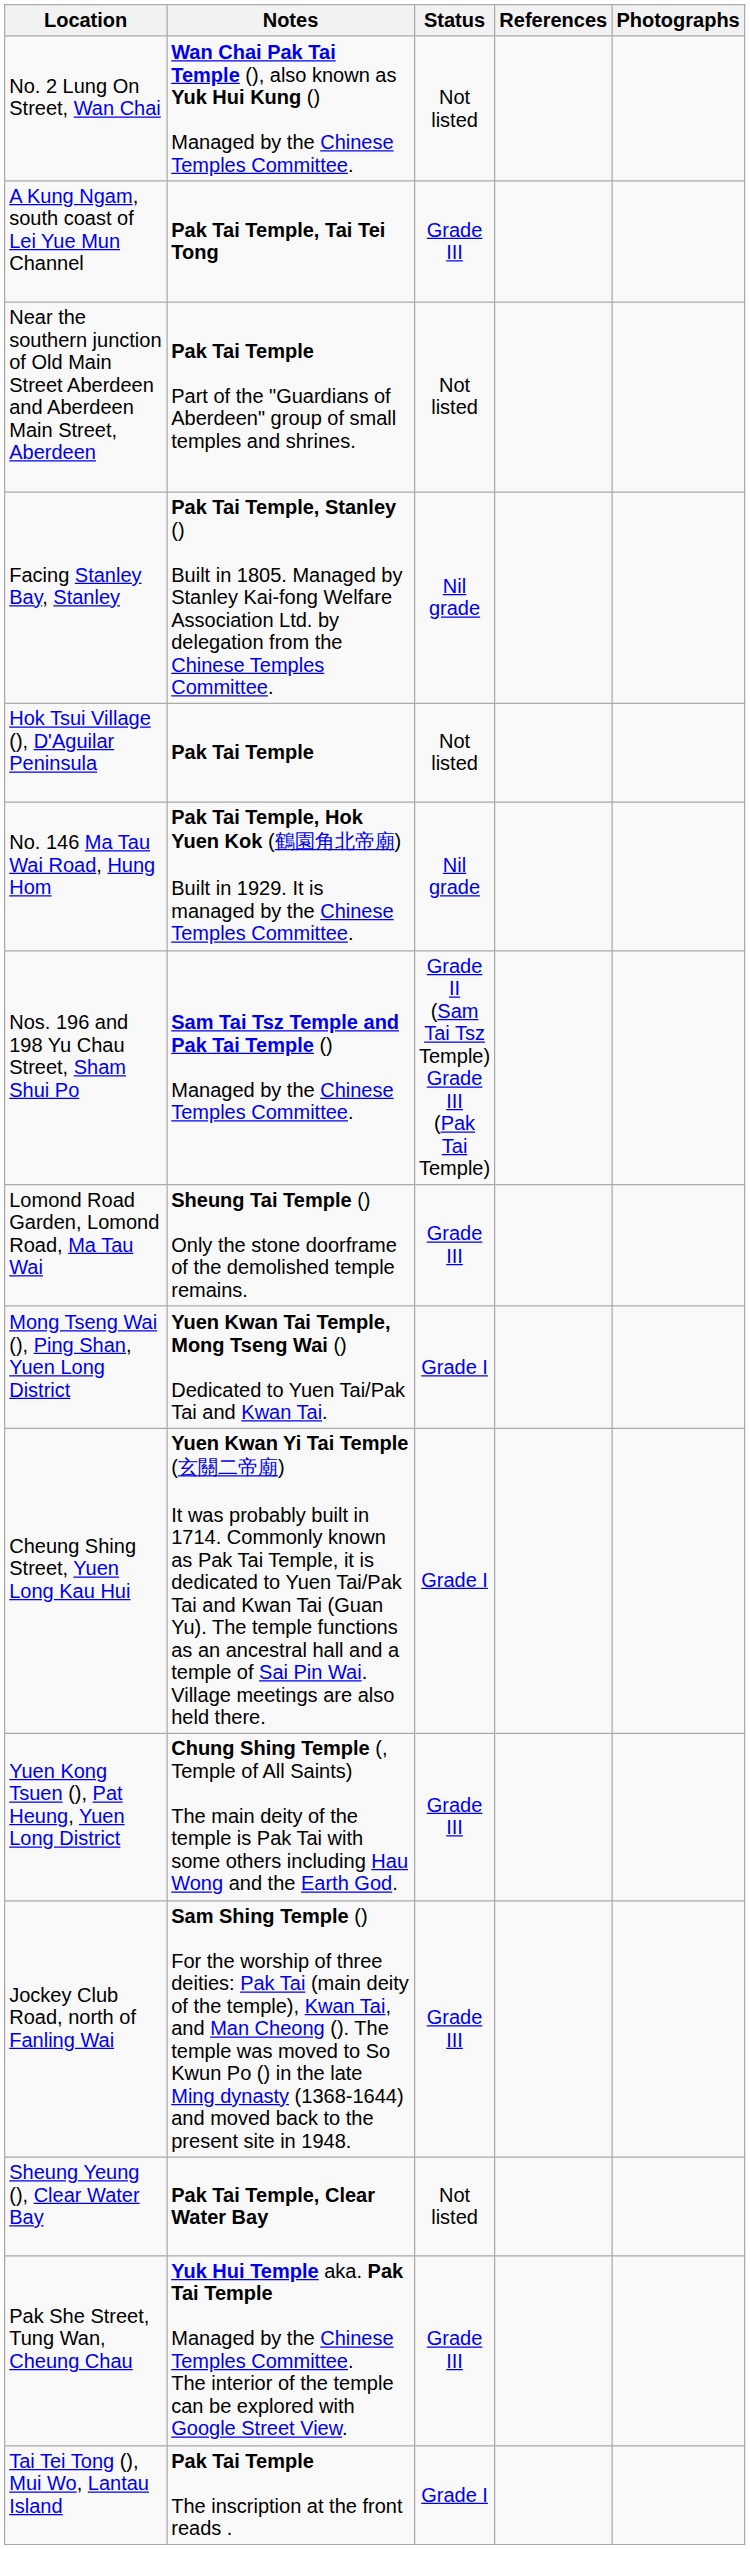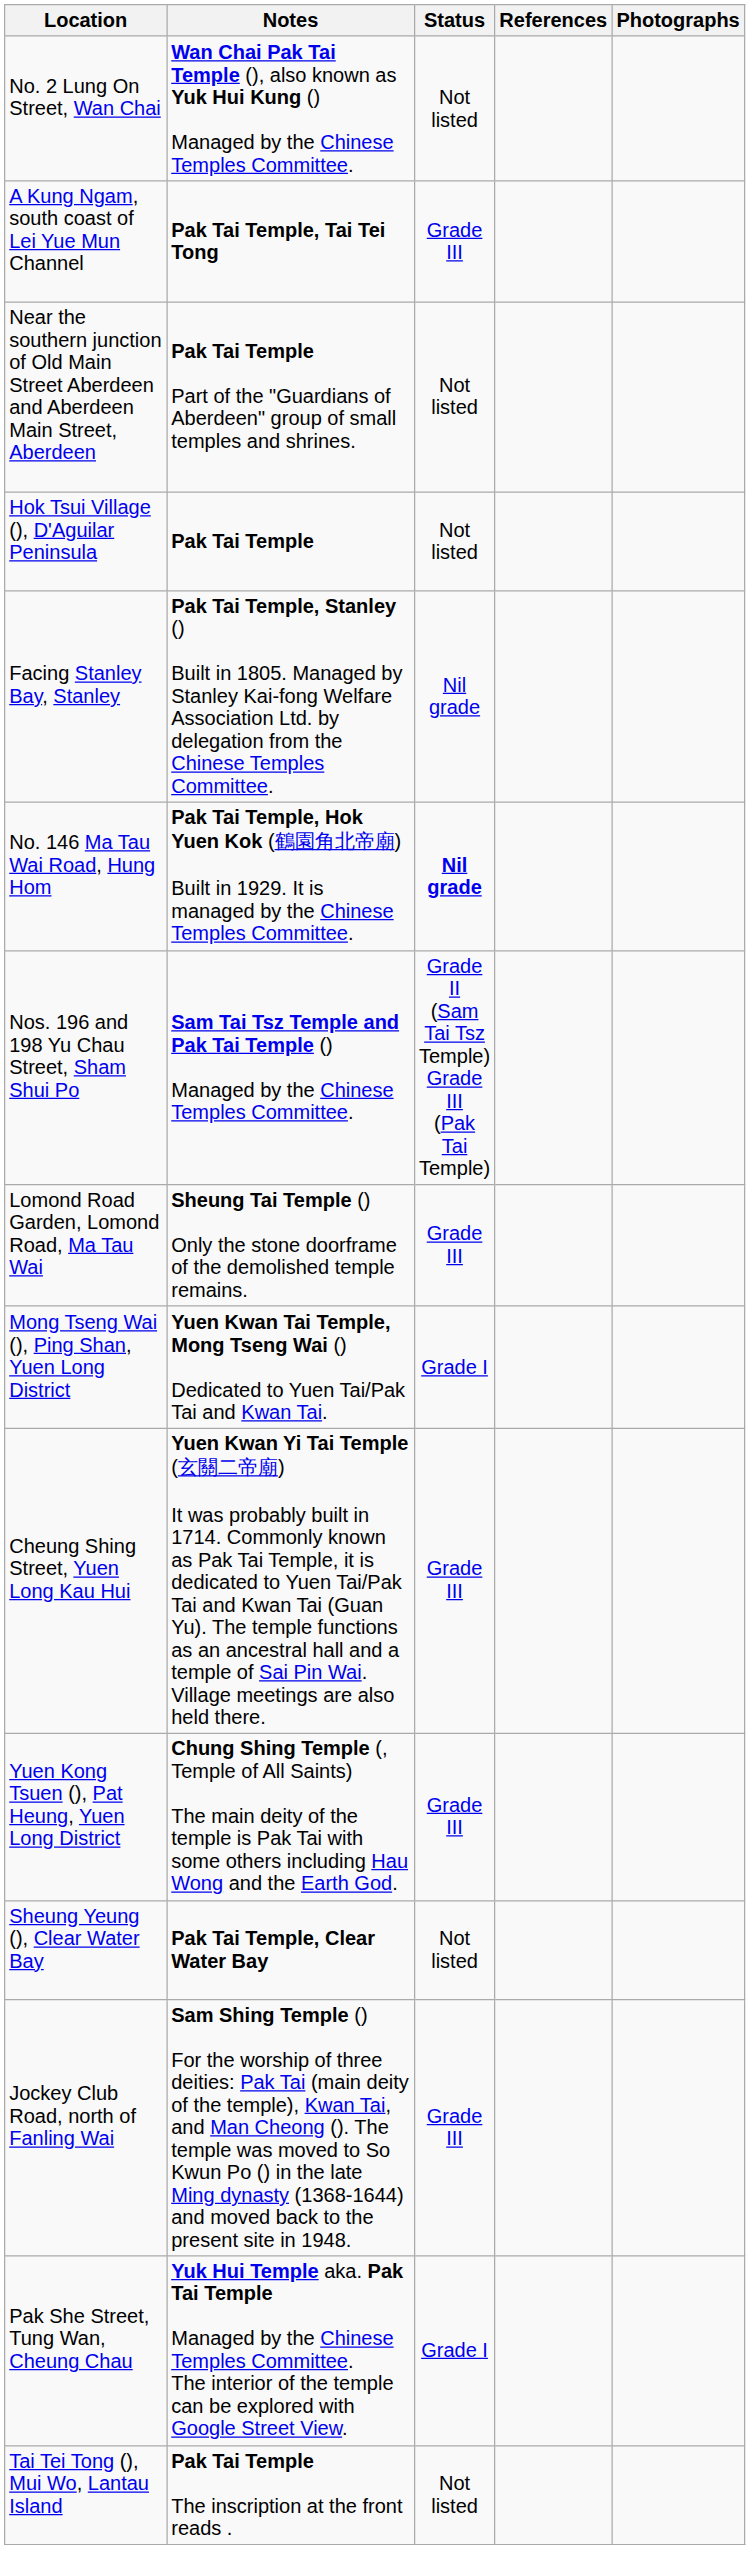rows swapped: (75, 585) <-> (80, 741)
(455, 876) normal -> (455, 876) bold
(455, 1580) Grade I -> (455, 1580) Grade III
rows swapped: (73, 2017) <-> (74, 2195)
(455, 2350) Grade III -> (455, 2350) Grade I
(455, 2494) Grade I -> (455, 2494) Not listed
